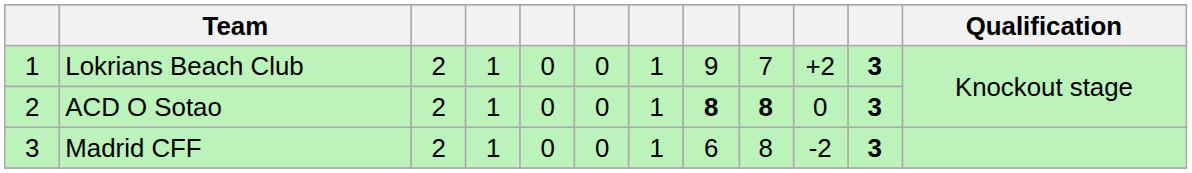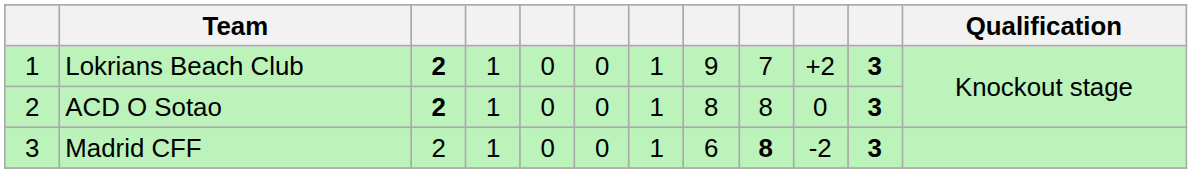(439, 66) normal -> (439, 66) bold
(439, 107) normal -> (439, 107) bold
(711, 107) bold -> (711, 107) normal
(766, 107) bold -> (766, 107) normal
(766, 148) normal -> (766, 148) bold
